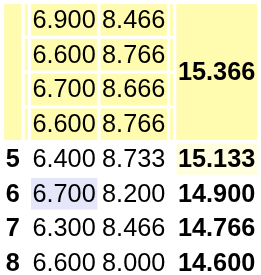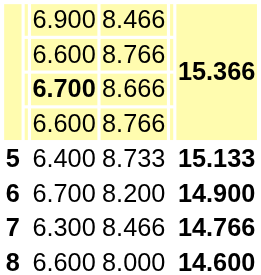(64, 89) normal -> (64, 89) bold
(217, 158) lightyellow background -> (217, 158) no background
(64, 193) lavender background -> (64, 193) no background
